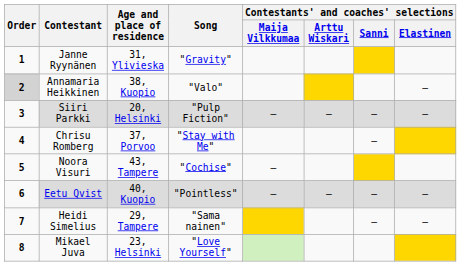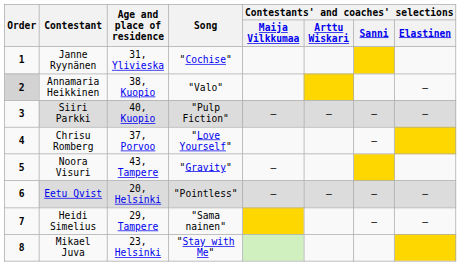(206, 60) "Gravity" -> (206, 60) "Cochise"
(138, 114) 20, Helsinki -> (138, 114) 40, Kuopio
(206, 141) "Stay with Me" -> (206, 141) "Love Yourself"
(206, 167) "Cochise" -> (206, 167) "Gravity"
(138, 194) 40, Kuopio -> (138, 194) 20, Helsinki
(206, 248) "Love Yourself" -> (206, 248) "Stay with Me"
